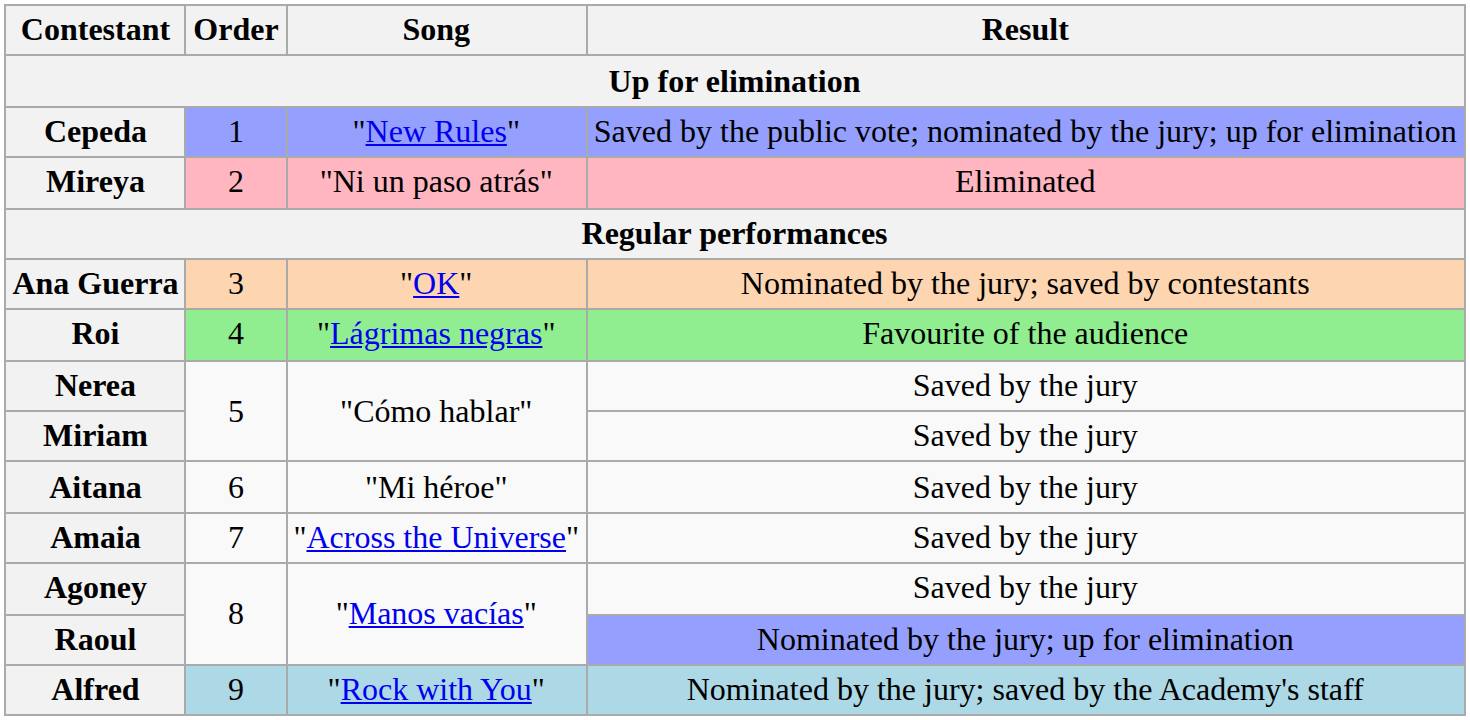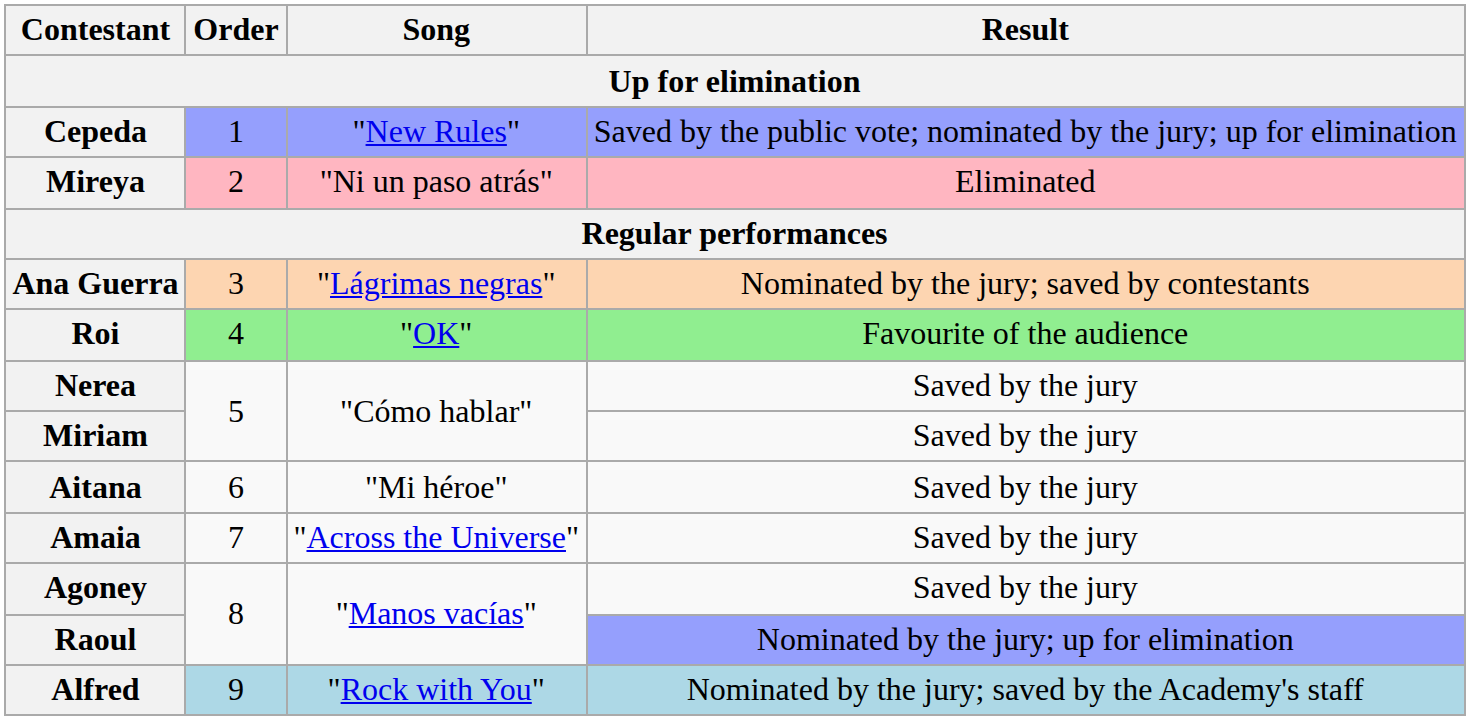(436, 283) "OK" -> (436, 283) "Lágrimas negras"
(436, 334) "Lágrimas negras" -> (436, 334) "OK"
